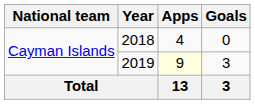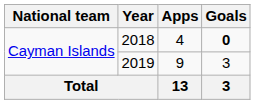(226, 39) normal -> (226, 39) bold
(180, 63) lightyellow background -> (180, 63) no background
